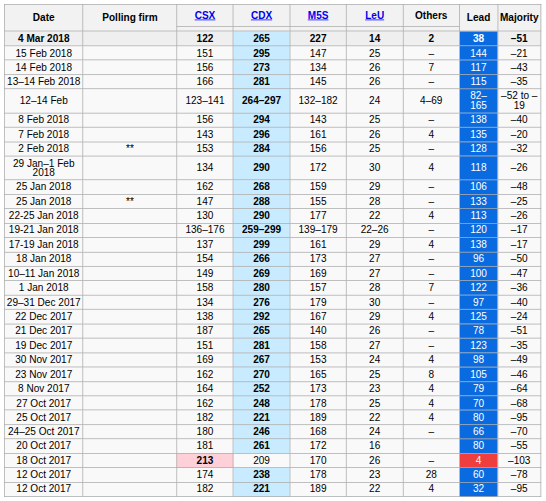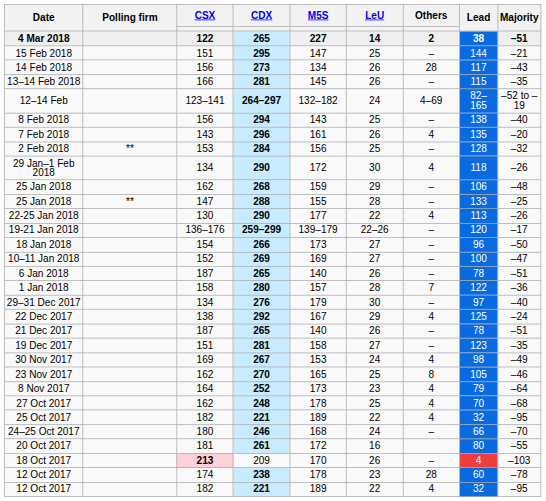(431, 67) 7 -> (431, 67) 28
- row: (44, 244)
(205, 273) 149 -> (205, 259) 152
+ row: (44, 273)
(479, 417) 80 -> (479, 417) 32
